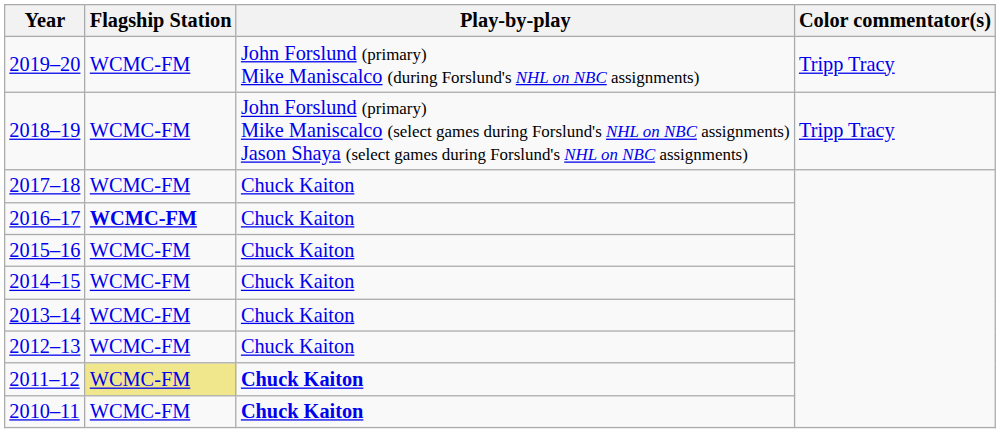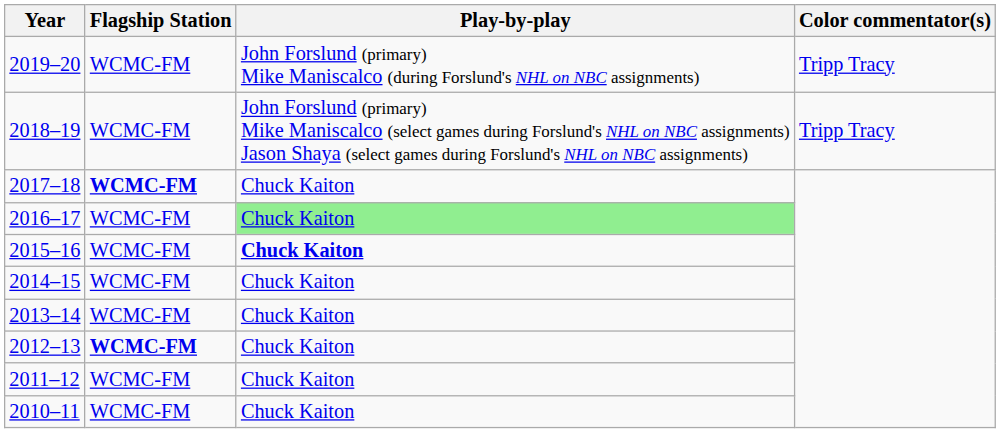(140, 185) normal -> (143, 185) bold
(143, 218) bold -> (140, 218) normal
(298, 218) no background -> (298, 218) lightgreen background
(298, 250) normal -> (302, 250) bold
(140, 347) normal -> (143, 347) bold
(140, 379) khaki background -> (140, 379) no background
(302, 379) bold -> (298, 379) normal
(302, 411) bold -> (298, 411) normal
